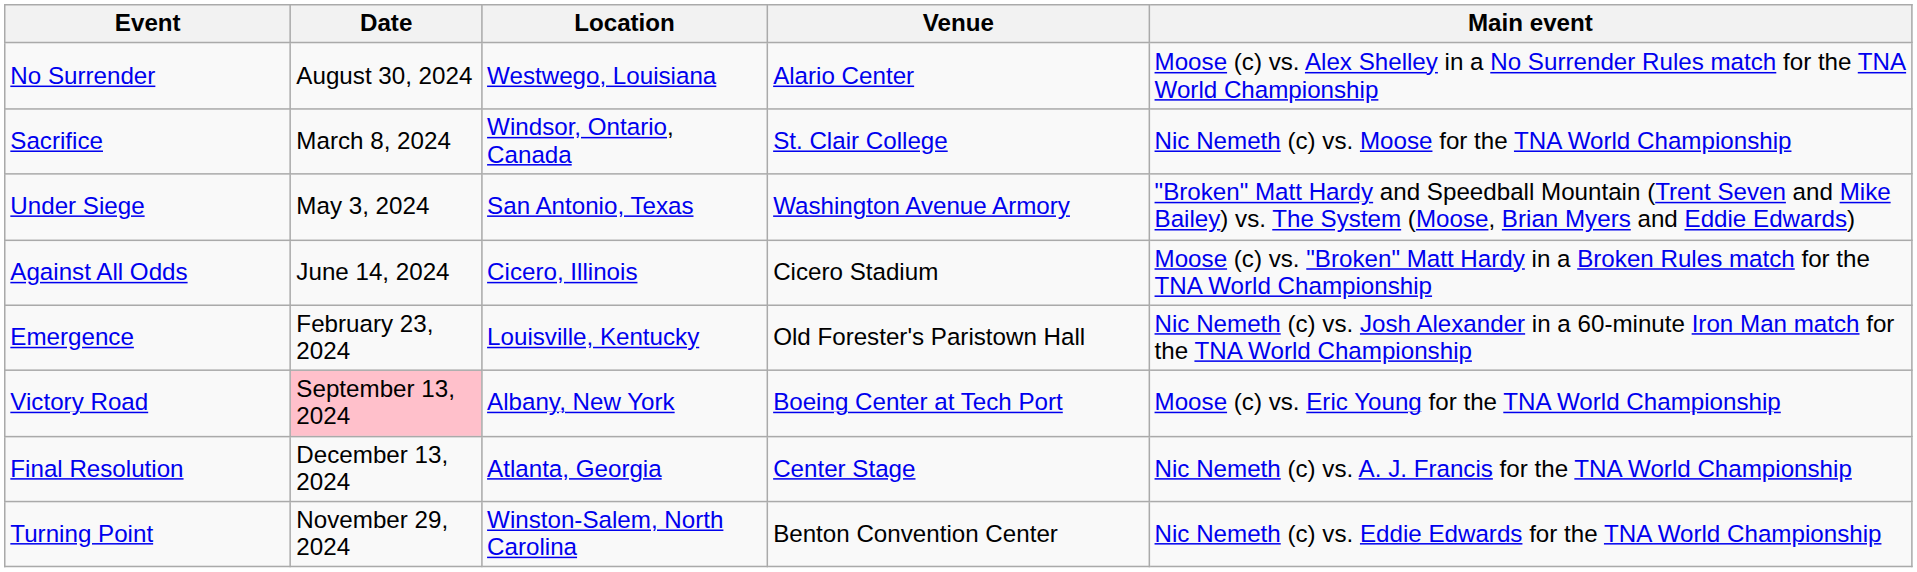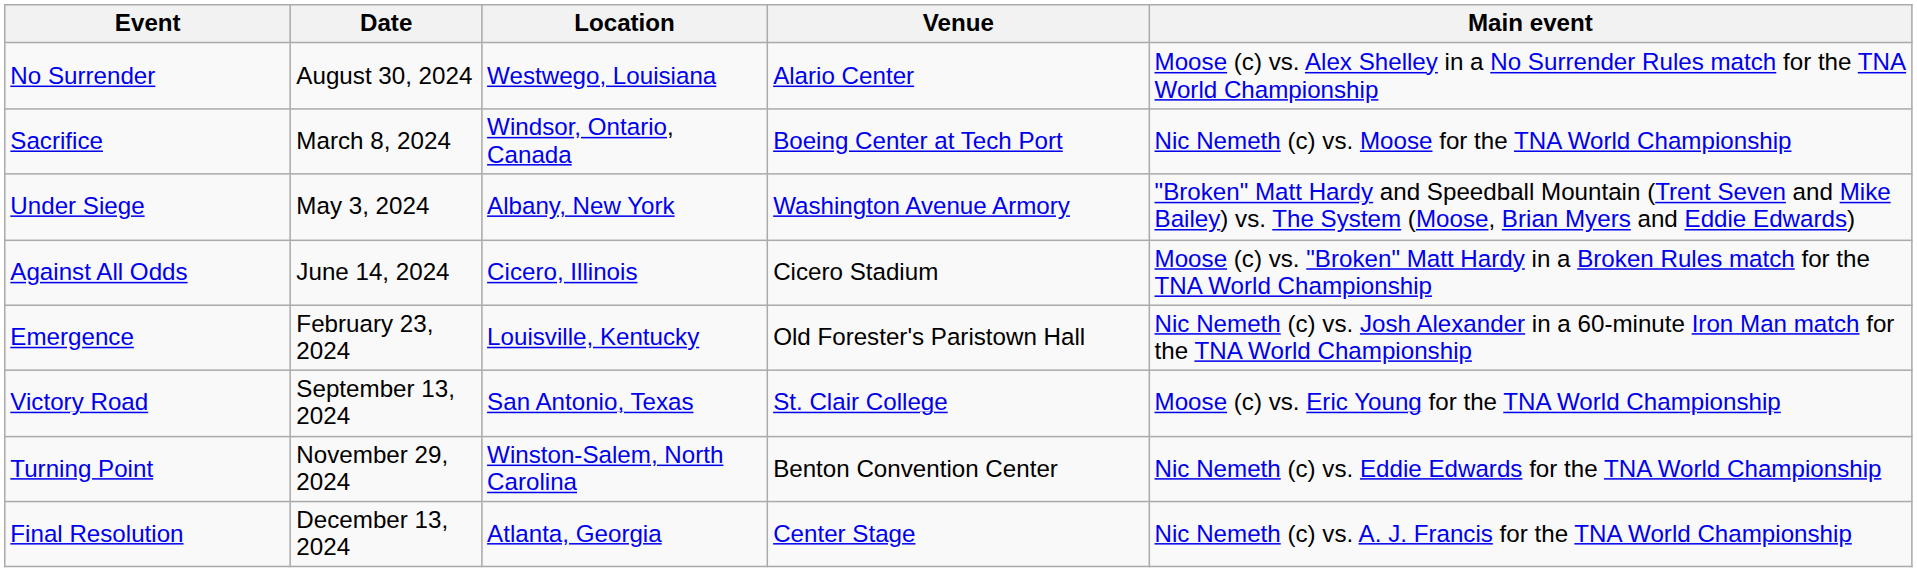(860, 141) St. Clair College -> (918, 141) Boeing Center at Tech Port
(590, 206) San Antonio, Texas -> (581, 206) Albany, New York
(376, 403) pink background -> (376, 403) no background
(581, 403) Albany, New York -> (590, 403) San Antonio, Texas
(918, 403) Boeing Center at Tech Port -> (860, 403) St. Clair College
rows swapped: (82, 534) <-> (97, 468)
